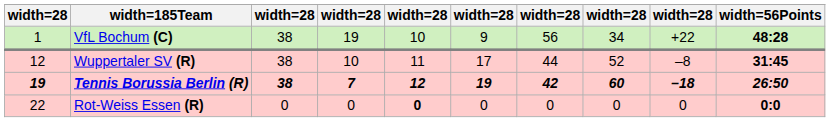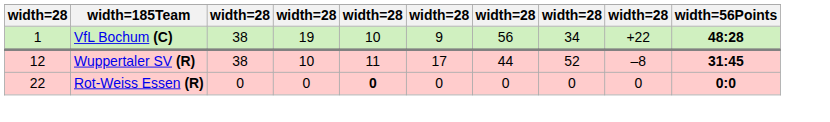- row: (161, 83)
